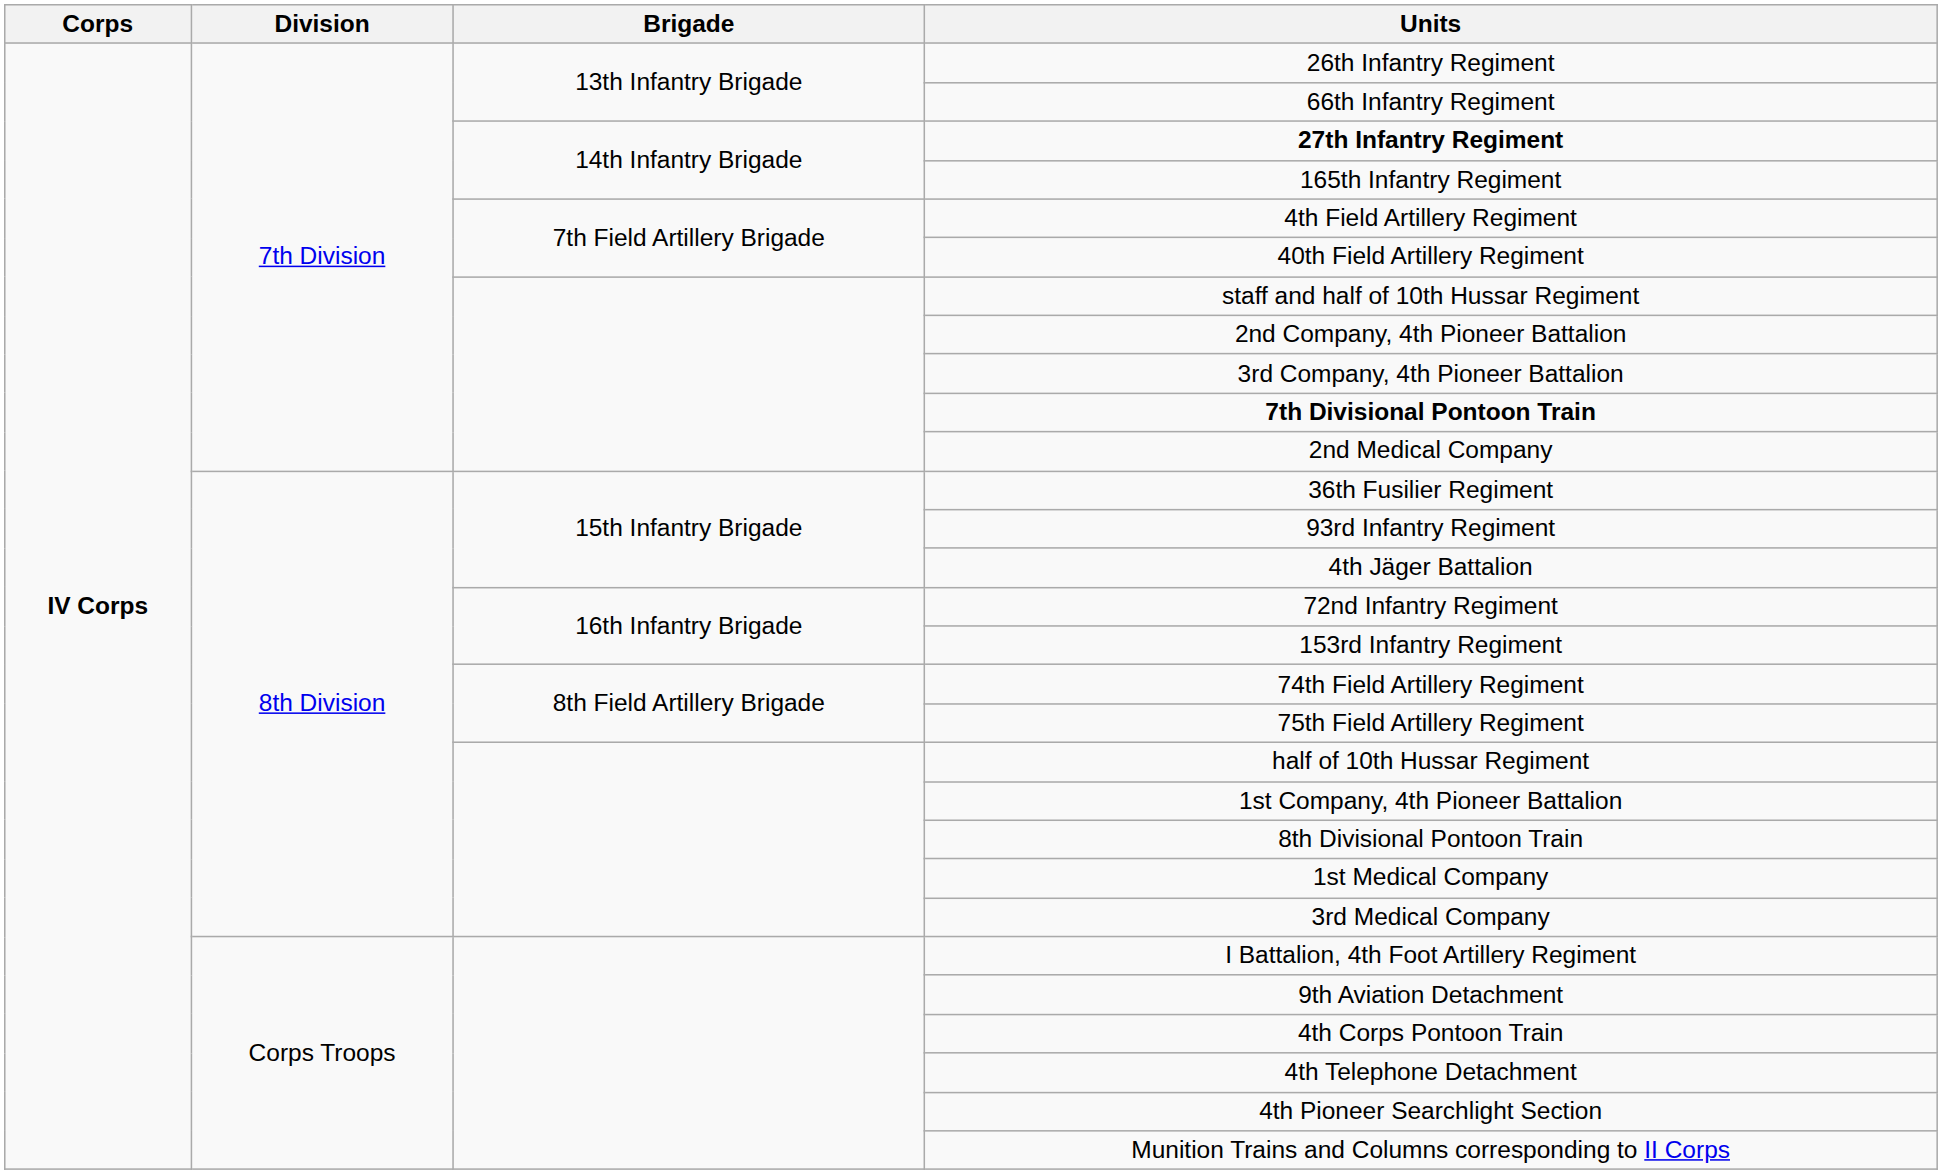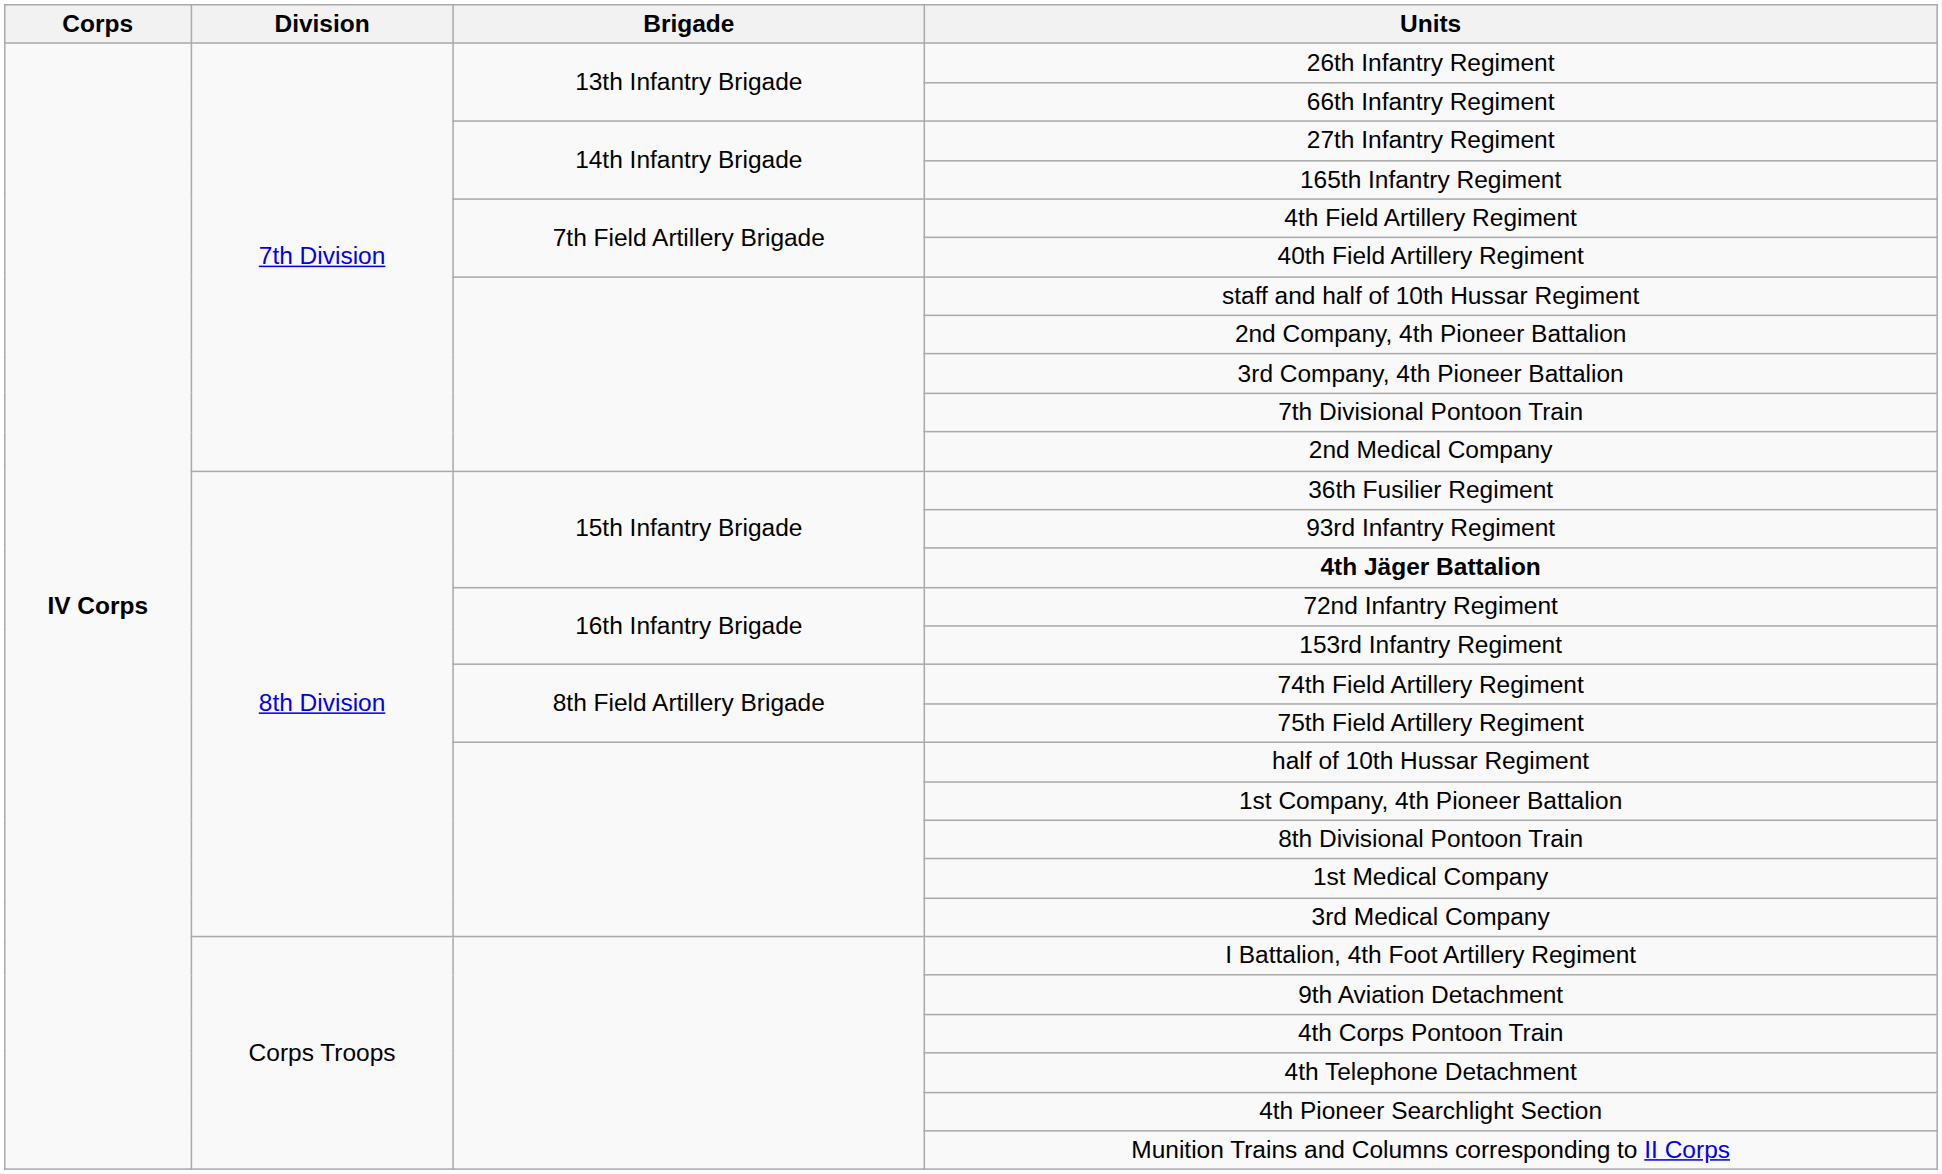(1431, 140) bold -> (1431, 140) normal
(1431, 412) bold -> (1431, 412) normal
(1431, 567) normal -> (1431, 567) bold
